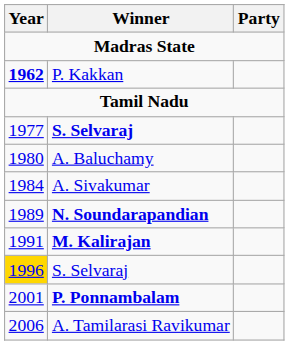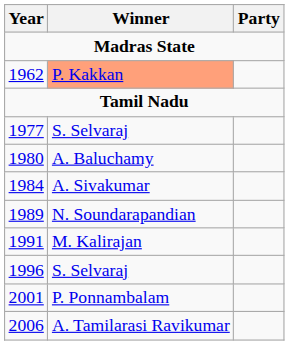(26, 74) bold -> (26, 74) normal
(88, 74) no background -> (88, 74) lightsalmon background
(92, 130) bold -> (90, 130) normal
(130, 213) bold -> (124, 213) normal
(101, 241) bold -> (97, 241) normal
(26, 269) gold background -> (26, 269) no background
(116, 297) bold -> (111, 297) normal
